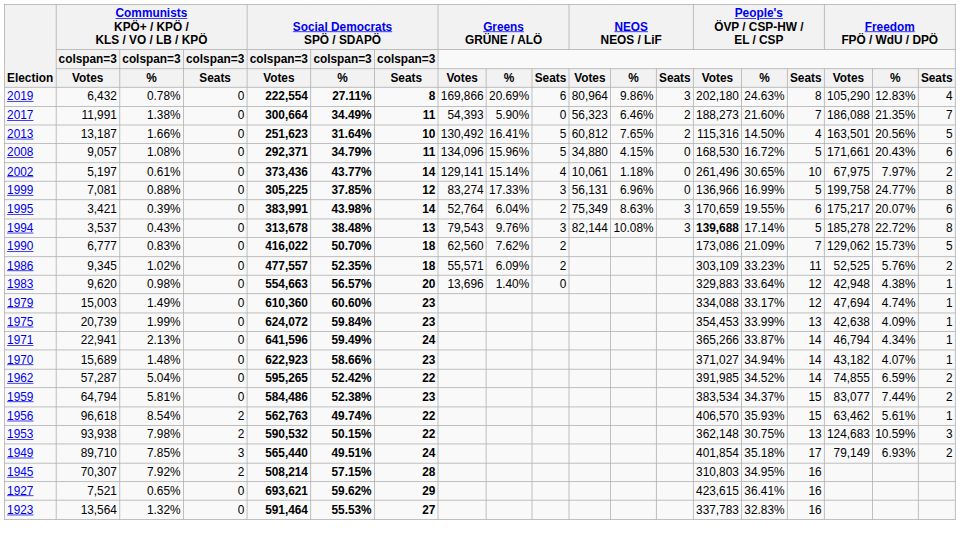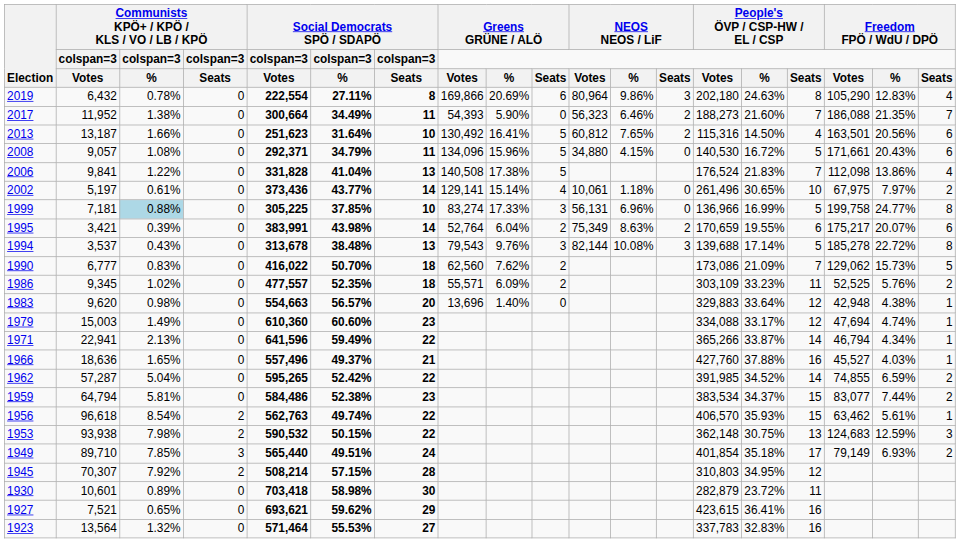(99, 115) 11,991 -> (99, 115) 11,952
(949, 134) 5 -> (949, 134) 6
(717, 153) 168,530 -> (717, 153) 140,530
+ row: (20, 171)
(102, 190) 7,081 -> (102, 209) 7,181
(164, 190) no background -> (164, 209) lightblue background
(429, 190) 12 -> (429, 209) 10
(687, 209) 3 -> (687, 228) 2
(717, 228) bold -> (717, 247) normal
- row: (20, 322)
(429, 340) 24 -> (429, 340) 22
- row: (20, 359)
+ row: (20, 359)
(895, 434) 10.59% -> (895, 434) 12.59%
(815, 472) 16 -> (815, 472) 12
+ row: (20, 491)
(287, 509) 591,464 -> (287, 528) 571,464
